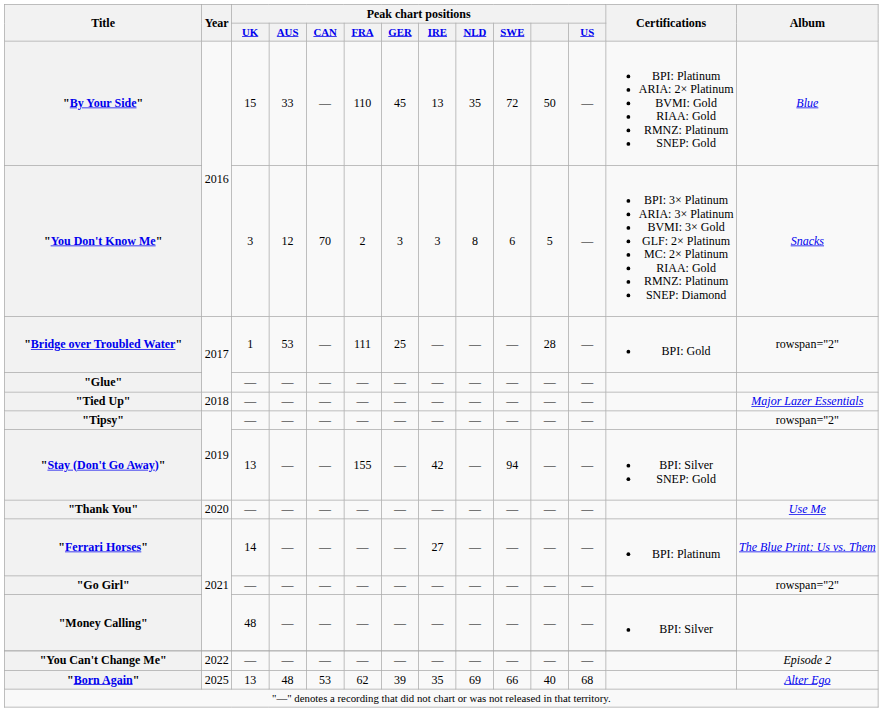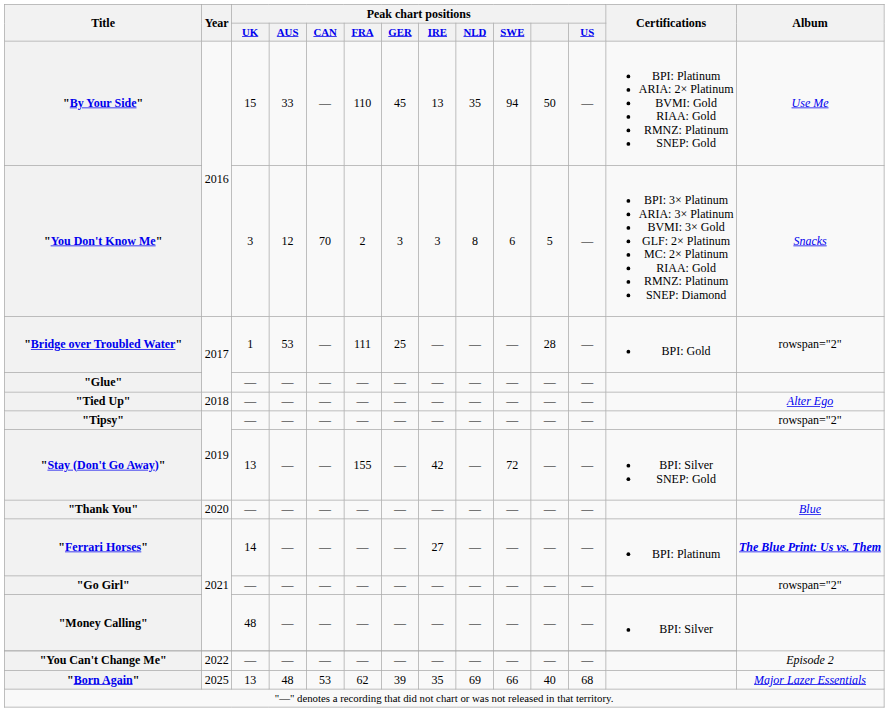(512, 103) 72 -> (512, 103) 94
(807, 103) Blue -> (810, 103) Use Me
(807, 401) Major Lazer Essentials -> (810, 401) Alter Ego
(512, 465) 94 -> (512, 465) 72
(807, 509) Use Me -> (810, 509) Blue
(807, 547) normal -> (810, 547) bold
(807, 679) Alter Ego -> (810, 679) Major Lazer Essentials
